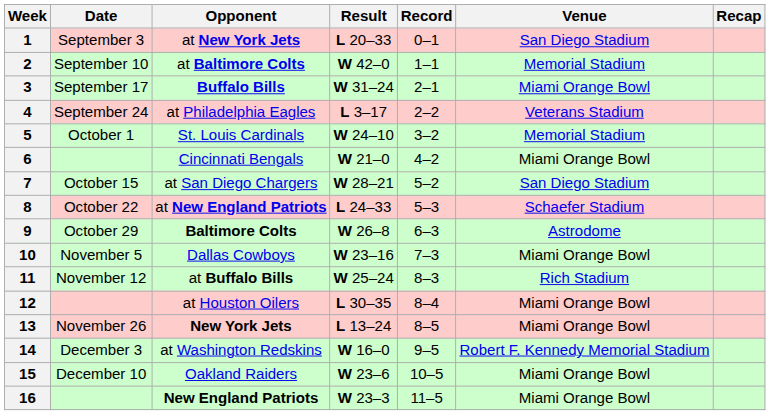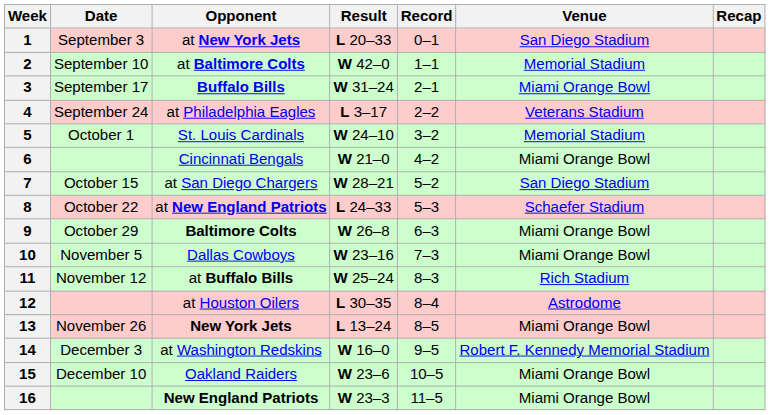(584, 231) Astrodome -> (584, 231) Miami Orange Bowl
(584, 302) Miami Orange Bowl -> (584, 302) Astrodome
